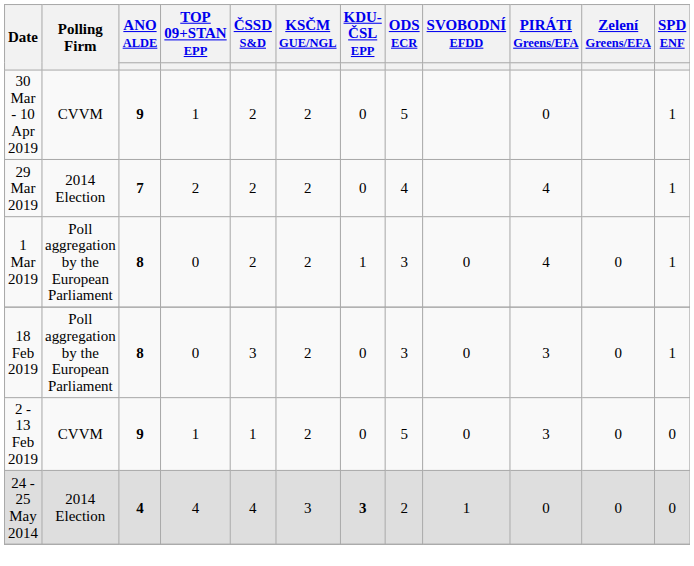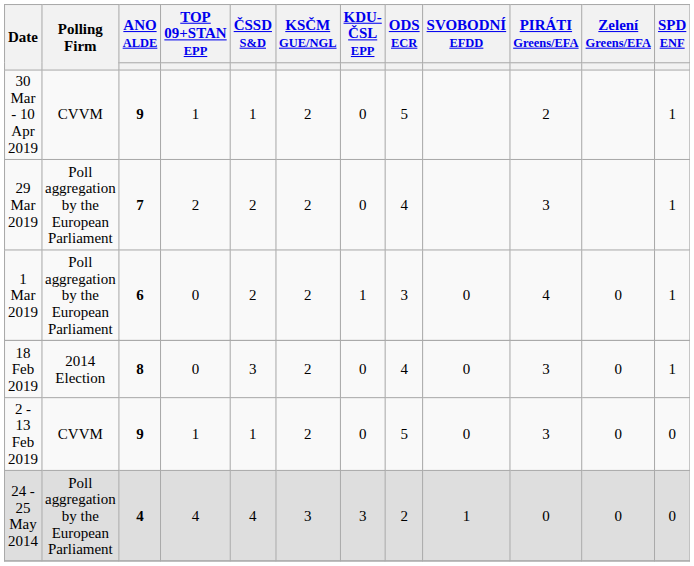(253, 115) 2 -> (253, 115) 1
(546, 115) 0 -> (546, 115) 2
(80, 189) 2014 Election -> (80, 205) Poll aggregation by the European Parliament
(546, 189) 4 -> (546, 205) 3
(140, 262) 8 -> (140, 295) 6
(80, 352) Poll aggregation by the European Parliament -> (80, 369) 2014 Election
(404, 352) 3 -> (404, 369) 4
(80, 508) 2014 Election -> (80, 516) Poll aggregation by the European Parliament
(363, 508) bold -> (363, 516) normal
